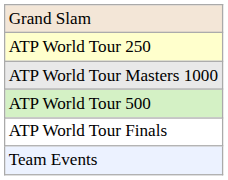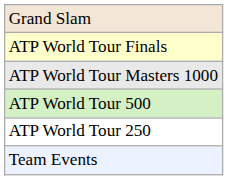(80, 46) ATP World Tour 250 -> (88, 46) ATP World Tour Finals
(88, 131) ATP World Tour Finals -> (80, 131) ATP World Tour 250
